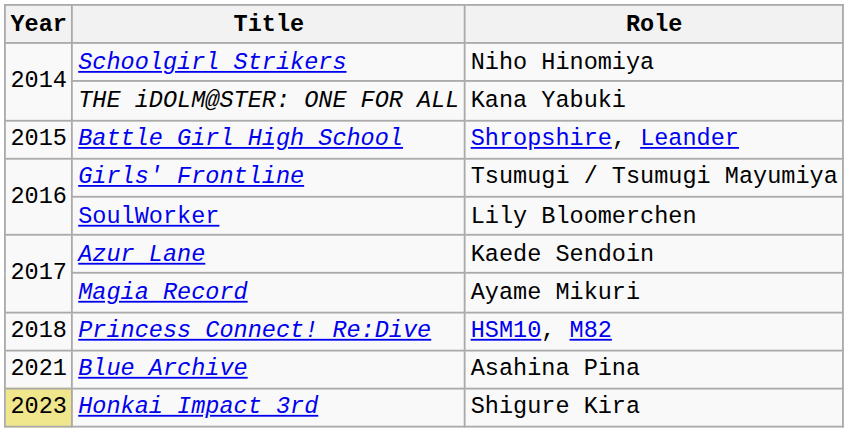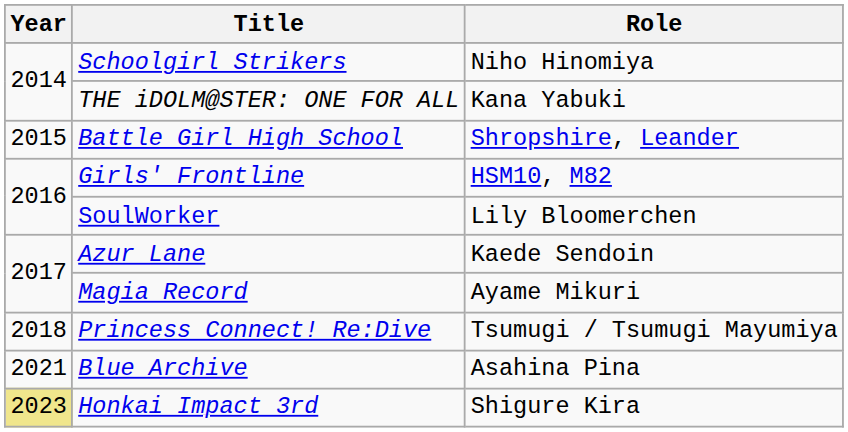(654, 177) Tsumugi / Tsumugi Mayumiya -> (541, 177) HSM10, M82
(541, 331) HSM10, M82 -> (654, 331) Tsumugi / Tsumugi Mayumiya
